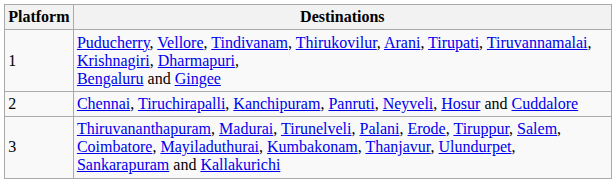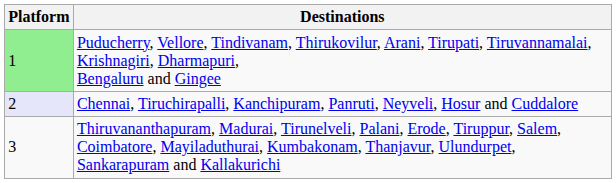(12, 60) no background -> (12, 60) lightgreen background
(12, 103) no background -> (12, 103) lavender background
